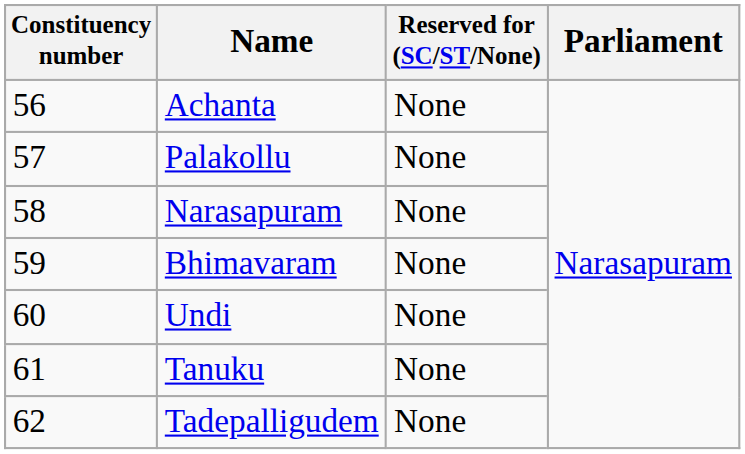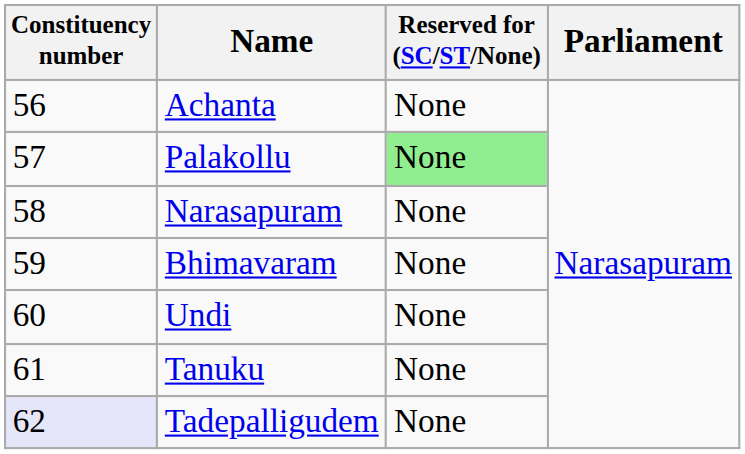(430, 158) no background -> (430, 158) lightgreen background
(29, 421) no background -> (29, 421) lavender background
